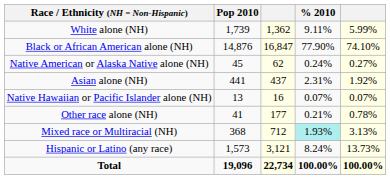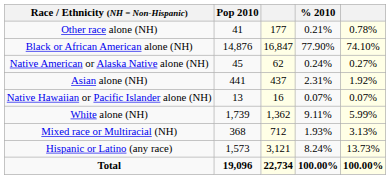rows swapped: (109, 30) <-> (109, 115)
(318, 132) paleturquoise background -> (318, 132) no background
